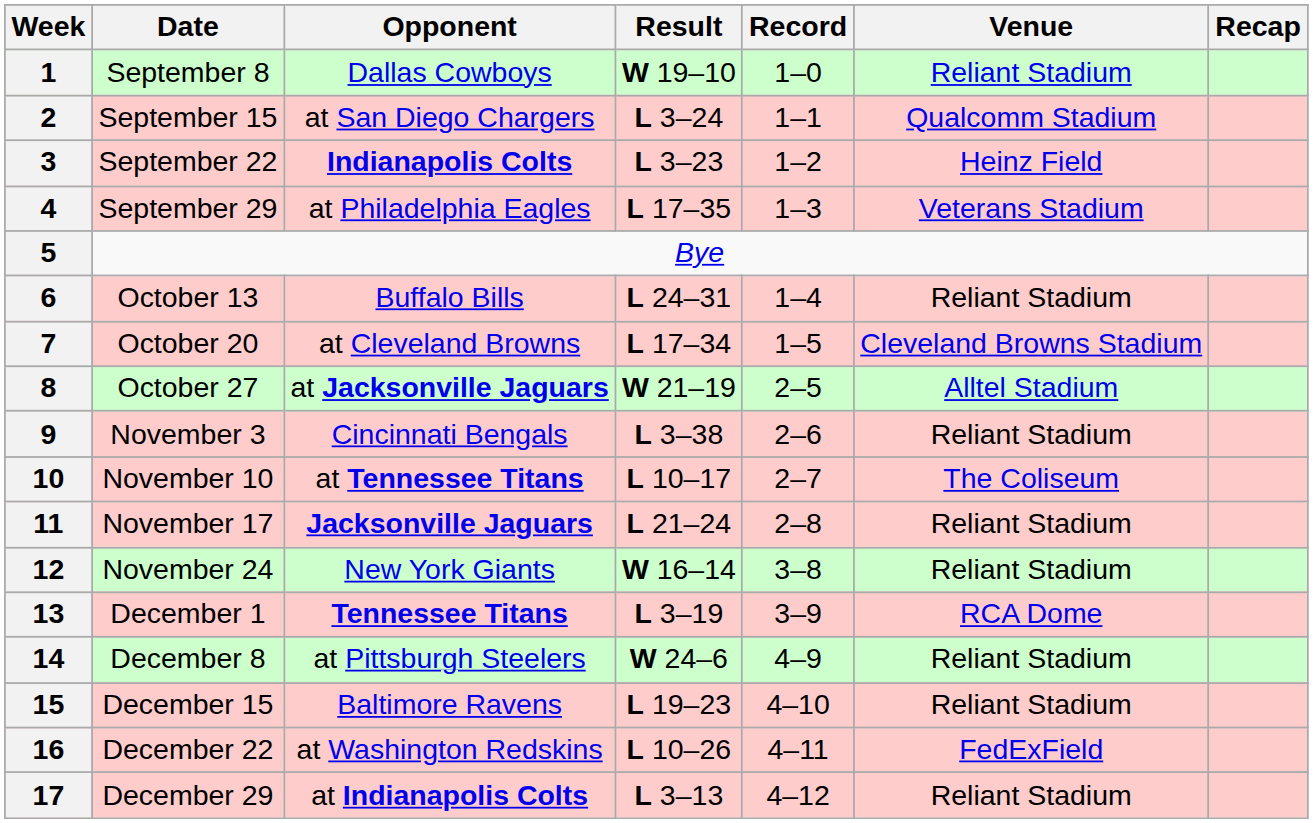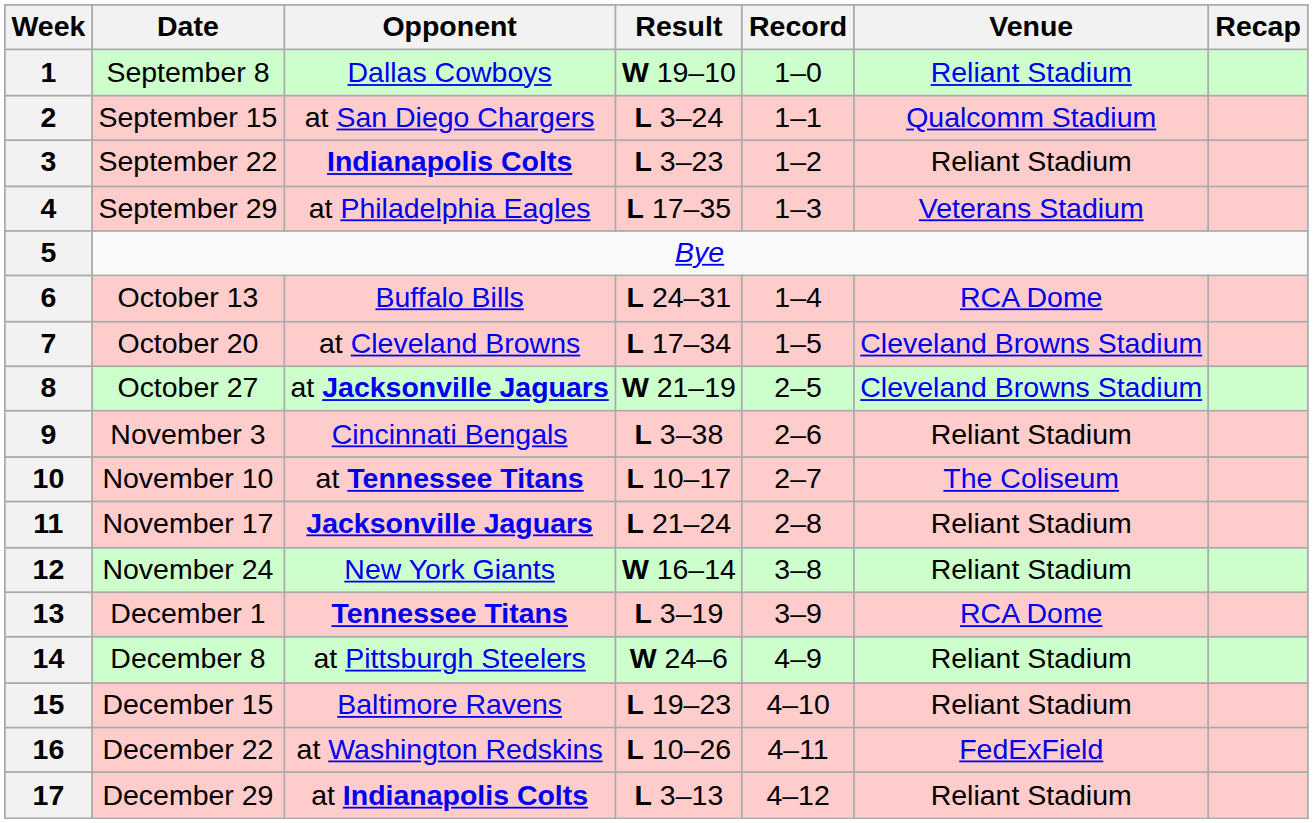(1031, 162) Heinz Field -> (1031, 162) Reliant Stadium
(1031, 298) Reliant Stadium -> (1031, 298) RCA Dome
(1031, 388) Alltel Stadium -> (1031, 388) Cleveland Browns Stadium
